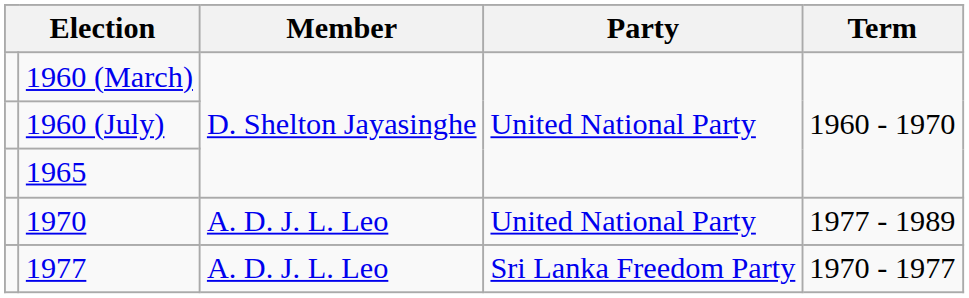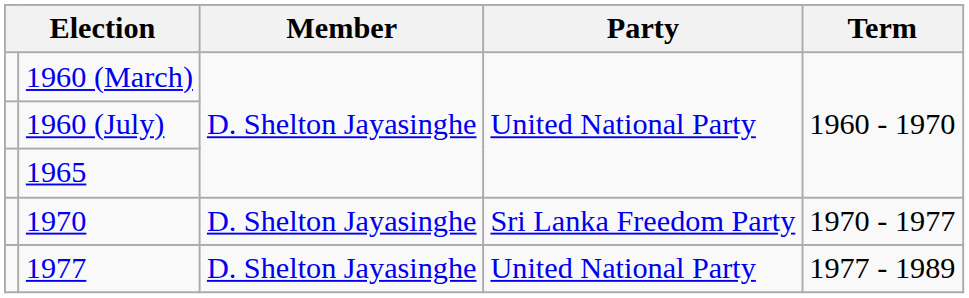(298, 220) A. D. J. L. Leo -> (342, 220) D. Shelton Jayasinghe
(623, 220) United National Party -> (643, 220) Sri Lanka Freedom Party
(882, 220) 1977 - 1989 -> (882, 220) 1970 - 1977
(298, 268) A. D. J. L. Leo -> (342, 268) D. Shelton Jayasinghe
(643, 268) Sri Lanka Freedom Party -> (623, 268) United National Party
(882, 268) 1970 - 1977 -> (882, 268) 1977 - 1989
